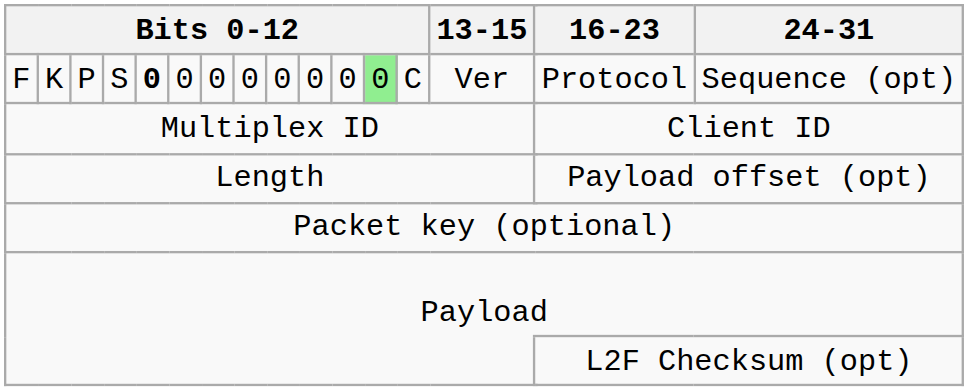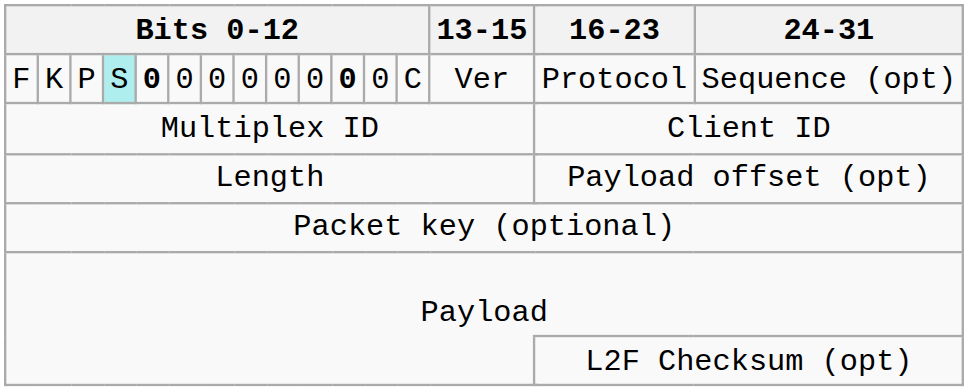(119, 79) no background -> (119, 79) paleturquoise background
(348, 79) normal -> (348, 79) bold
(380, 79) lightgreen background -> (380, 79) no background
